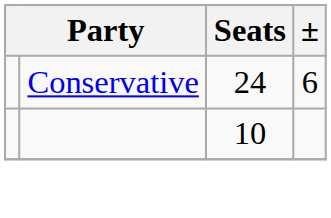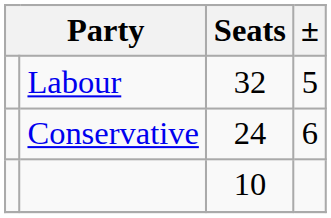+ row: (74, 81)
